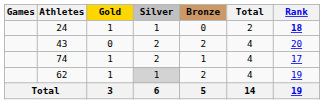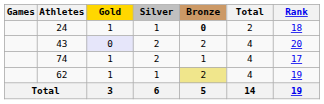(203, 28) normal -> (203, 28) bold
(297, 28) bold -> (297, 28) normal
(110, 43) no background -> (110, 43) lavender background
(157, 75) lightgrey background -> (157, 75) no background
(203, 75) no background -> (203, 75) khaki background
